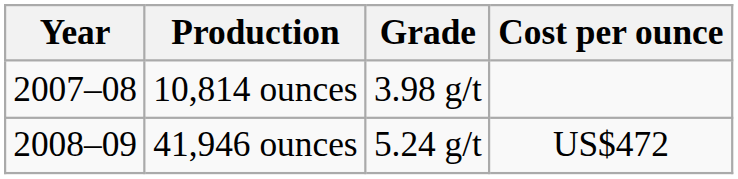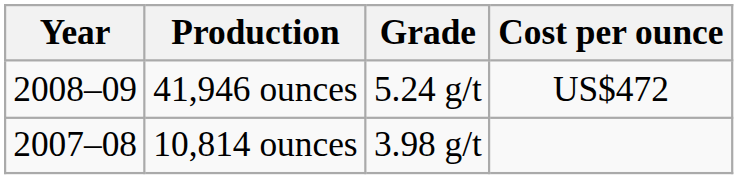rows swapped: (255, 88) <-> (255, 144)
